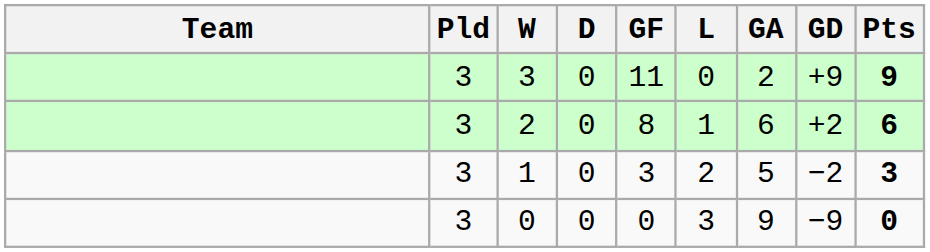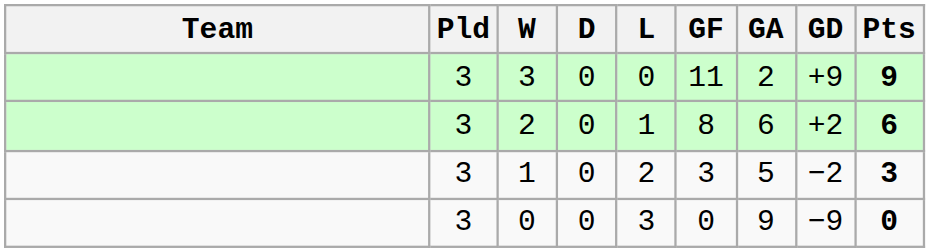columns swapped: (706, 29) <-> (646, 29)
